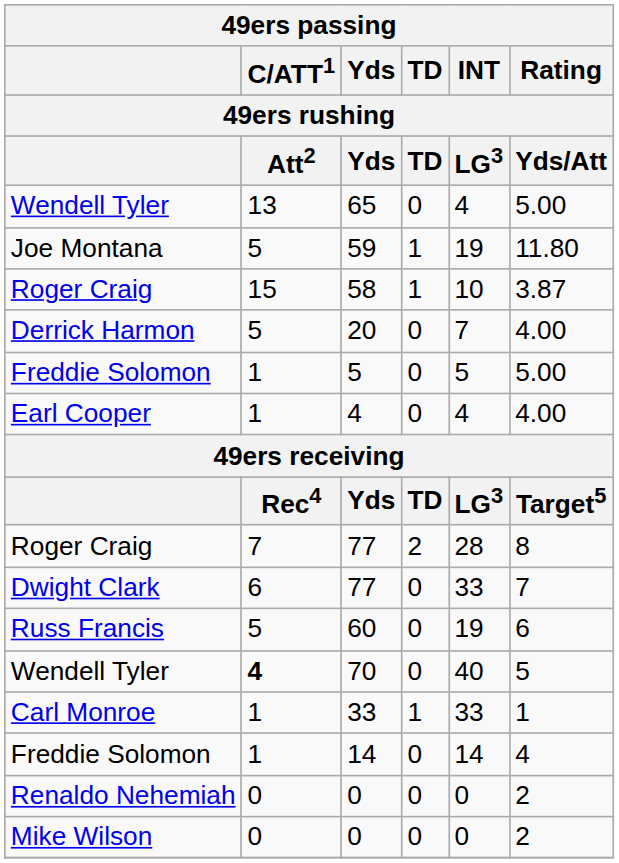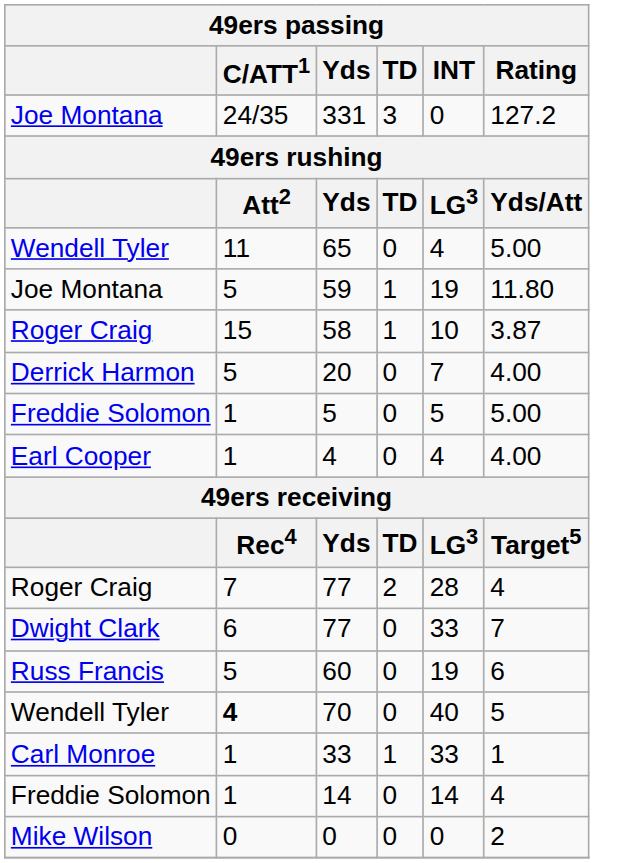+ row: (87, 115)
(262, 205) 13 -> (236, 247) 11
(522, 545) 8 -> (498, 587) 4
- row: (123, 795)
